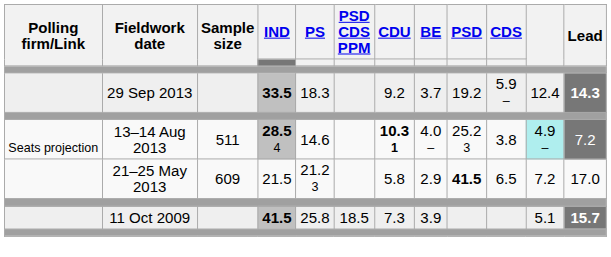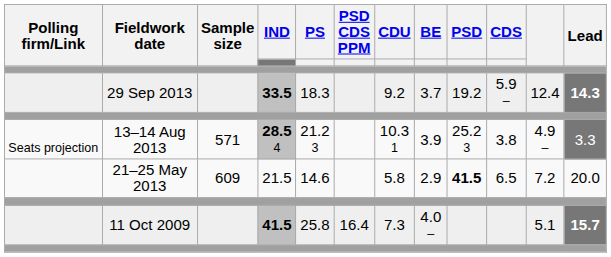(228, 139) 511 -> (228, 139) 571
(315, 139) 14.6 -> (315, 139) 21.2 3
(394, 139) bold -> (394, 139) normal
(431, 139) 4.0 – -> (431, 139) 3.9
(545, 139) paleturquoise background -> (545, 139) no background
(585, 139) 7.2 -> (585, 139) 3.3
(315, 178) 21.2 3 -> (315, 178) 14.6
(585, 179) 17.0 -> (585, 178) 20.0
(354, 217) 18.5 -> (354, 224) 16.4
(431, 217) 3.9 -> (431, 224) 4.0 –
